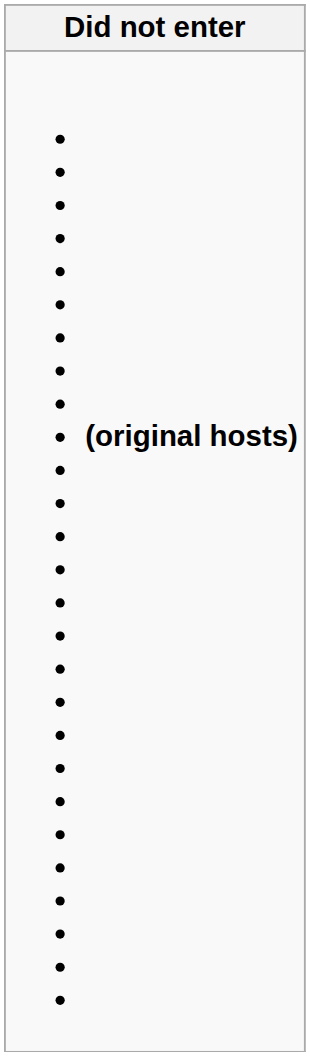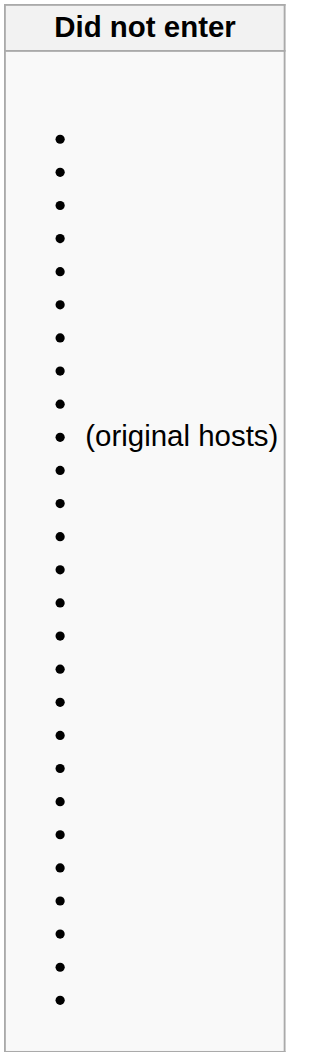(155, 568) bold -> (145, 568) normal
